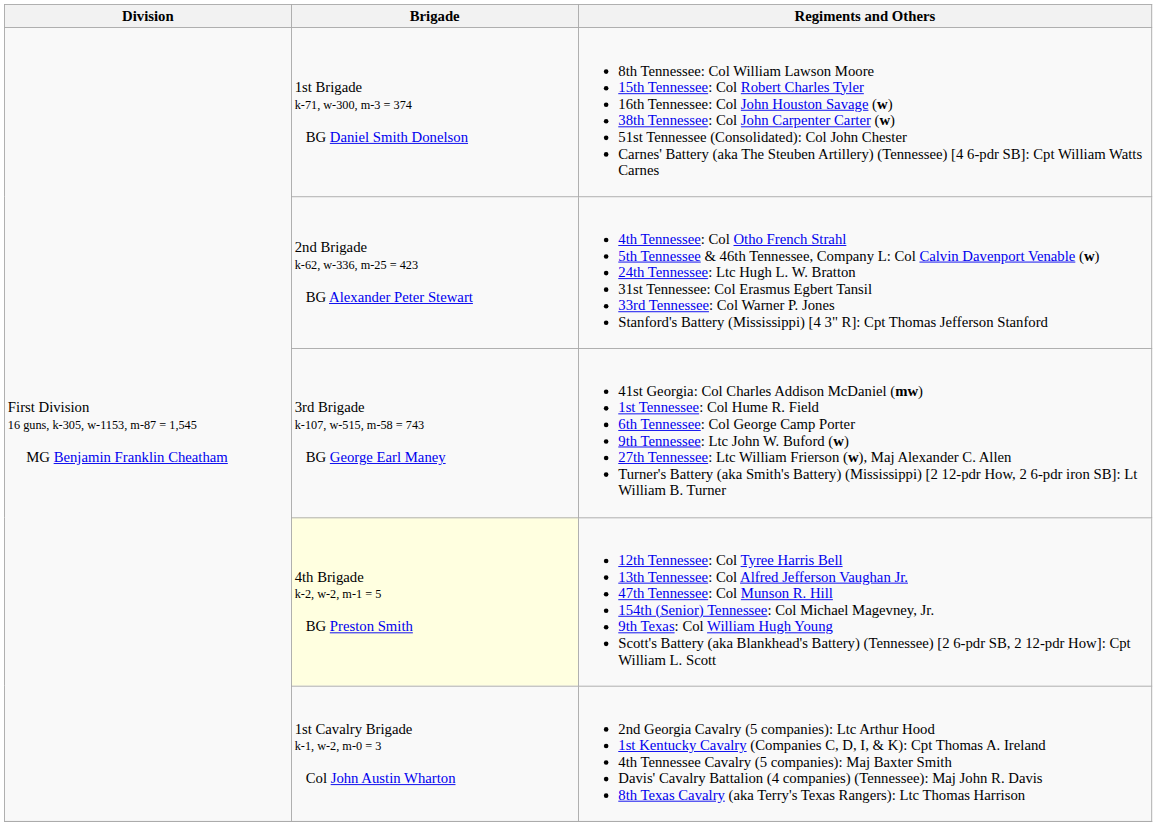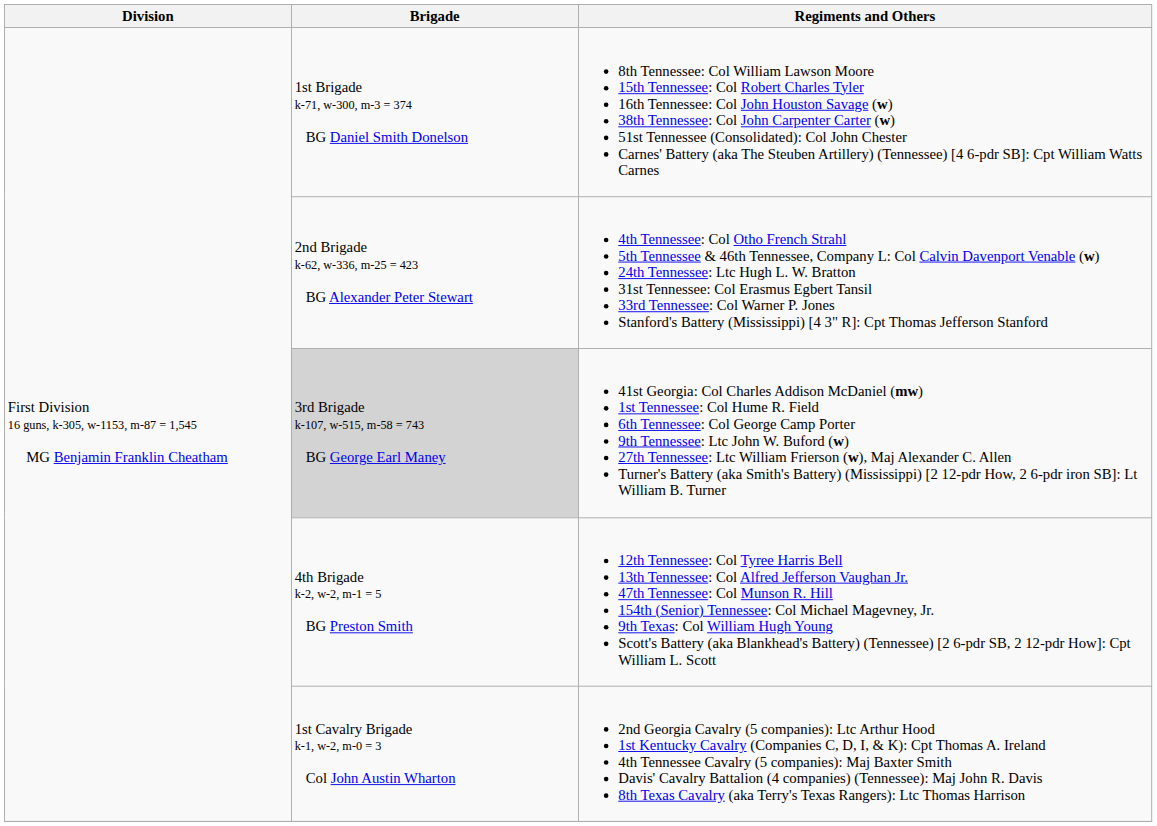(370, 433) no background -> (370, 433) lightgrey background
(354, 601) lightyellow background -> (354, 601) no background
